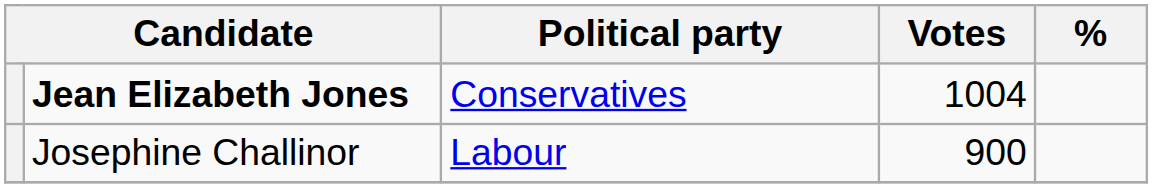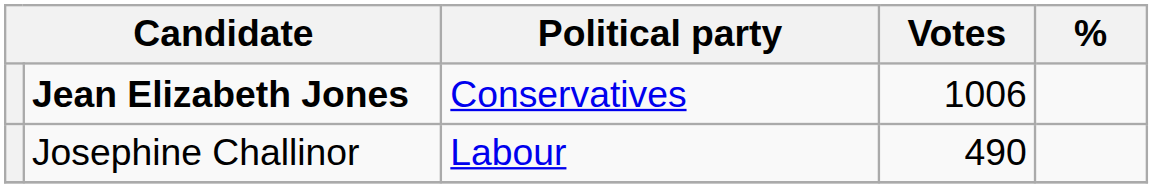(985, 93) 1004 -> (985, 93) 1006
(996, 152) 900 -> (996, 152) 490
